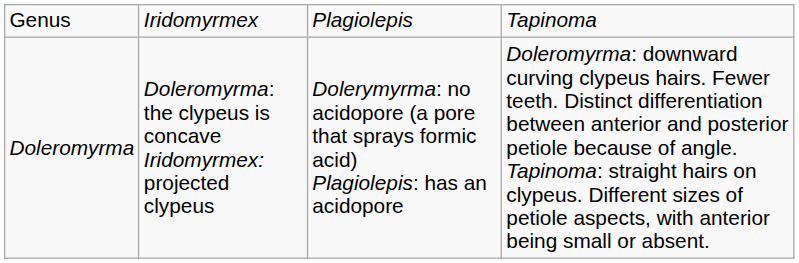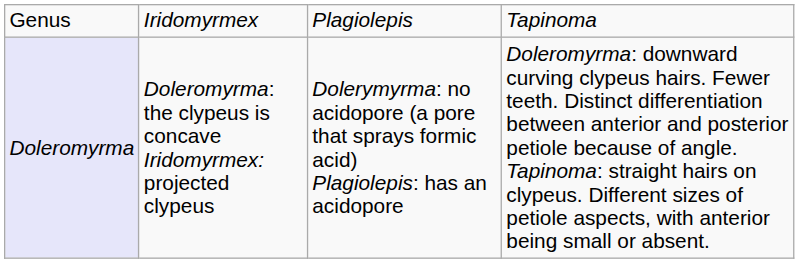(72, 147) no background -> (72, 147) lavender background
